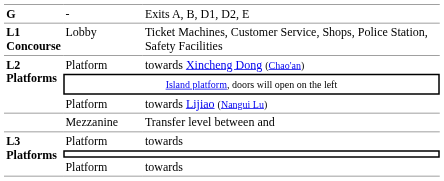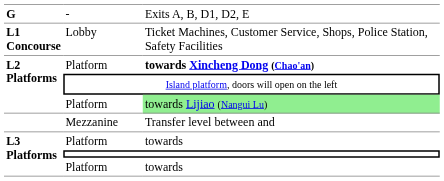(225, 64) normal -> (229, 64) bold
(206, 103) no background -> (206, 103) lightgreen background
